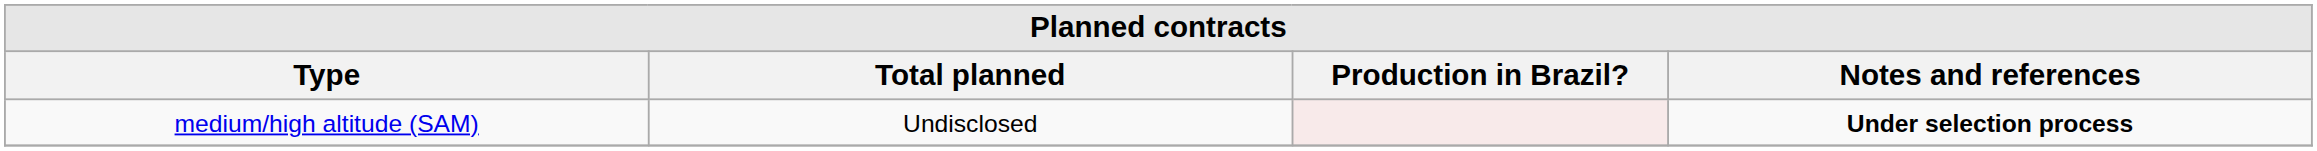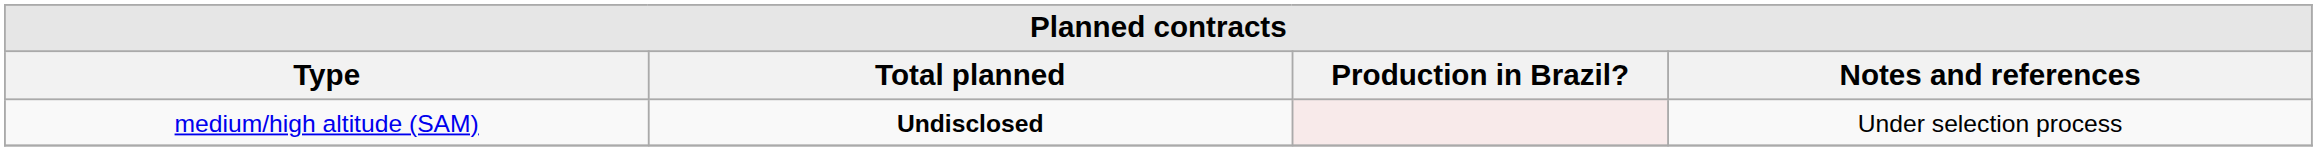(970, 123) normal -> (970, 121) bold
(1990, 121) bold -> (1990, 123) normal
